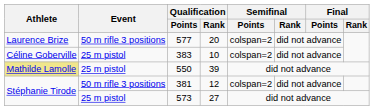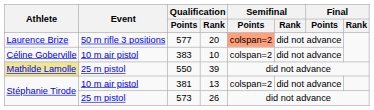(251, 40) no background -> (251, 40) lightsalmon background
(103, 55) 25 m pistol -> (110, 55) 10 m air pistol
(123, 84) 50 m rifle 3 positions -> (110, 84) 10 m air pistol
(214, 84) 12 -> (214, 84) 13
(214, 99) 27 -> (214, 99) 26
